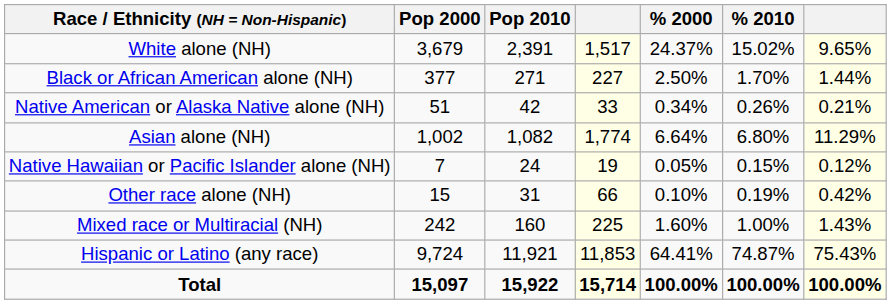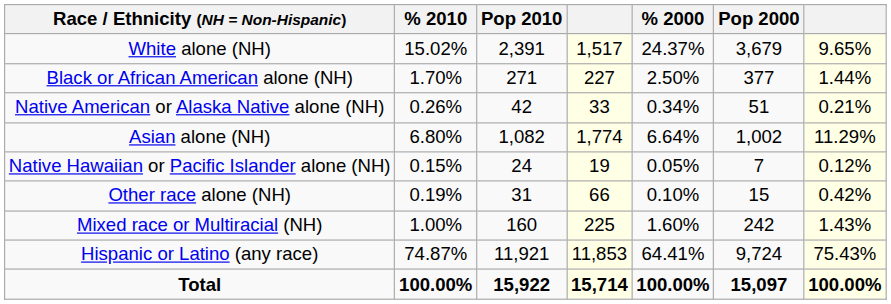columns swapped: (440, 19) <-> (763, 19)
